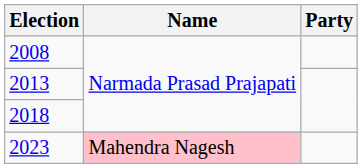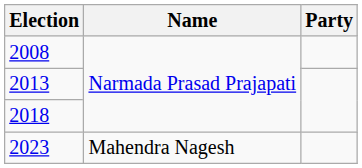(161, 147) pink background -> (161, 147) no background
